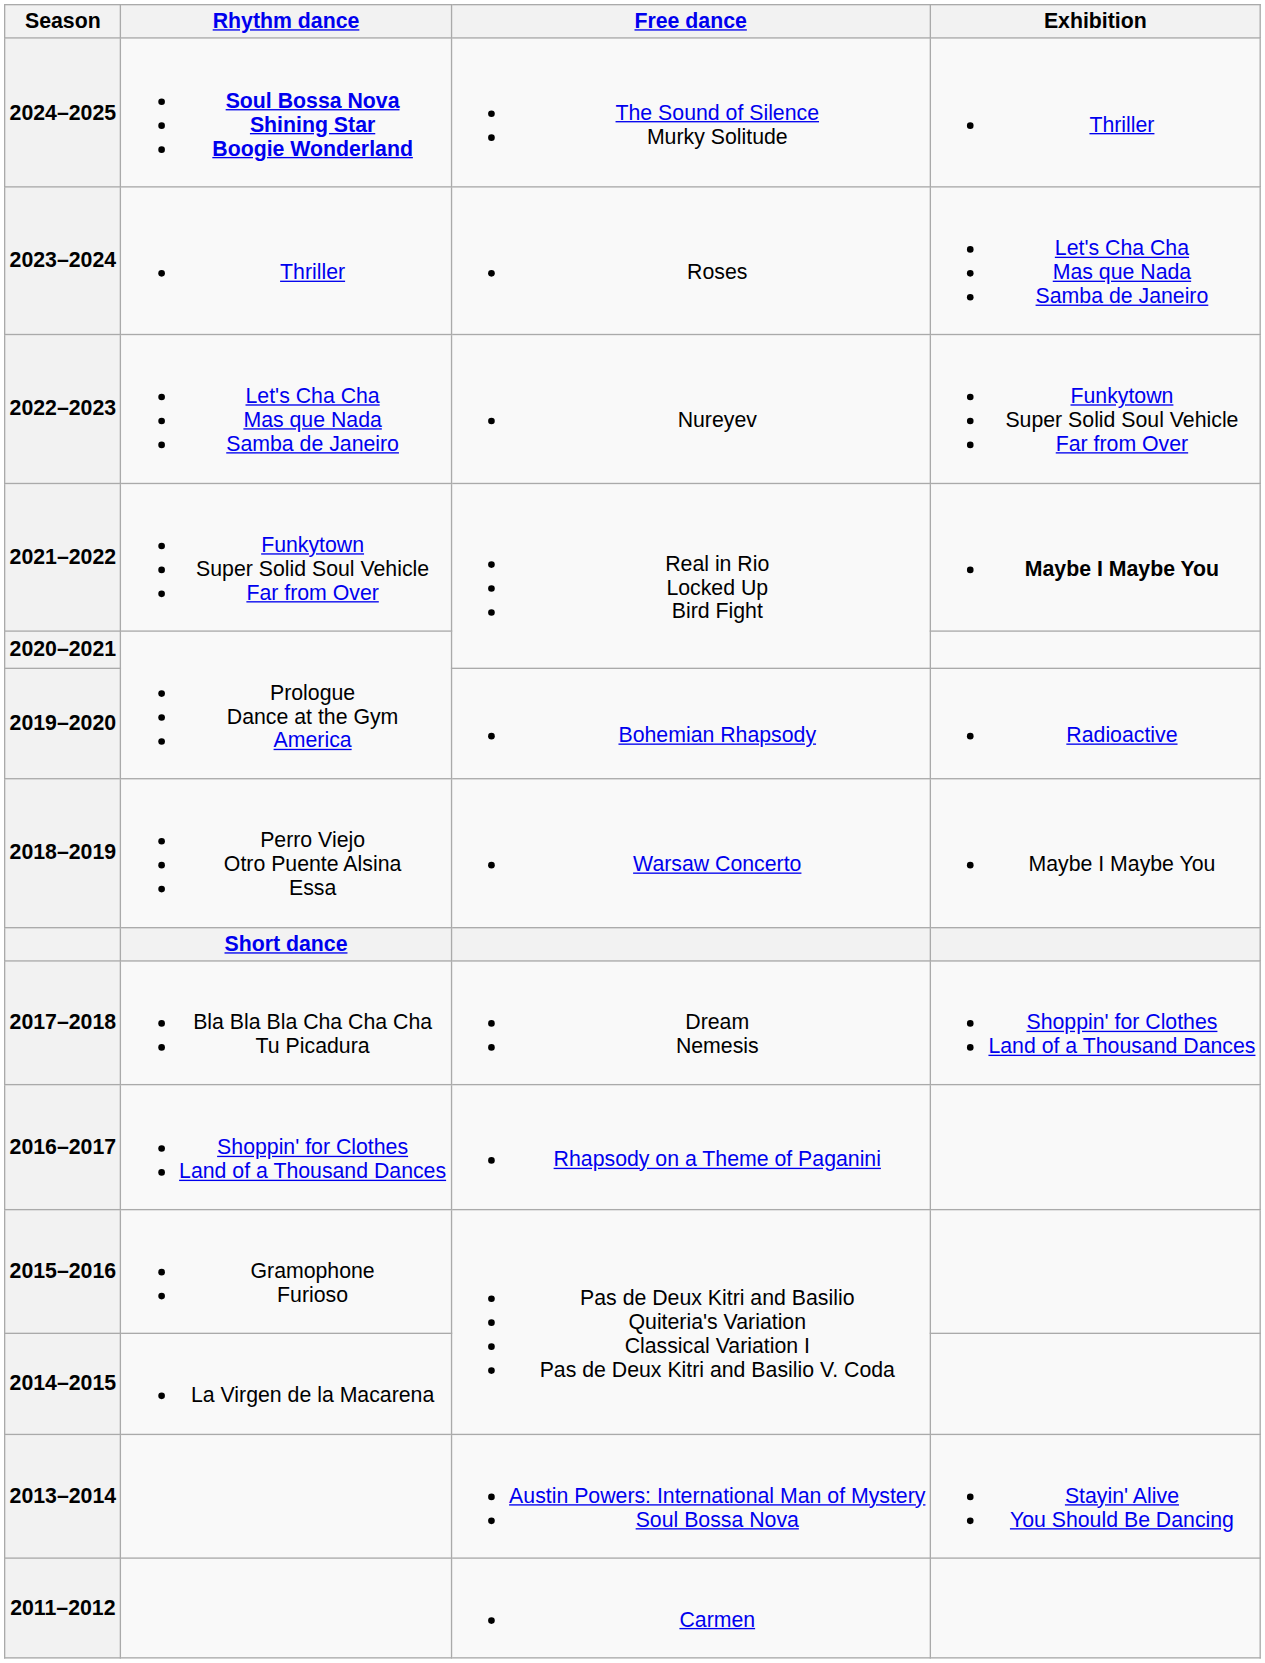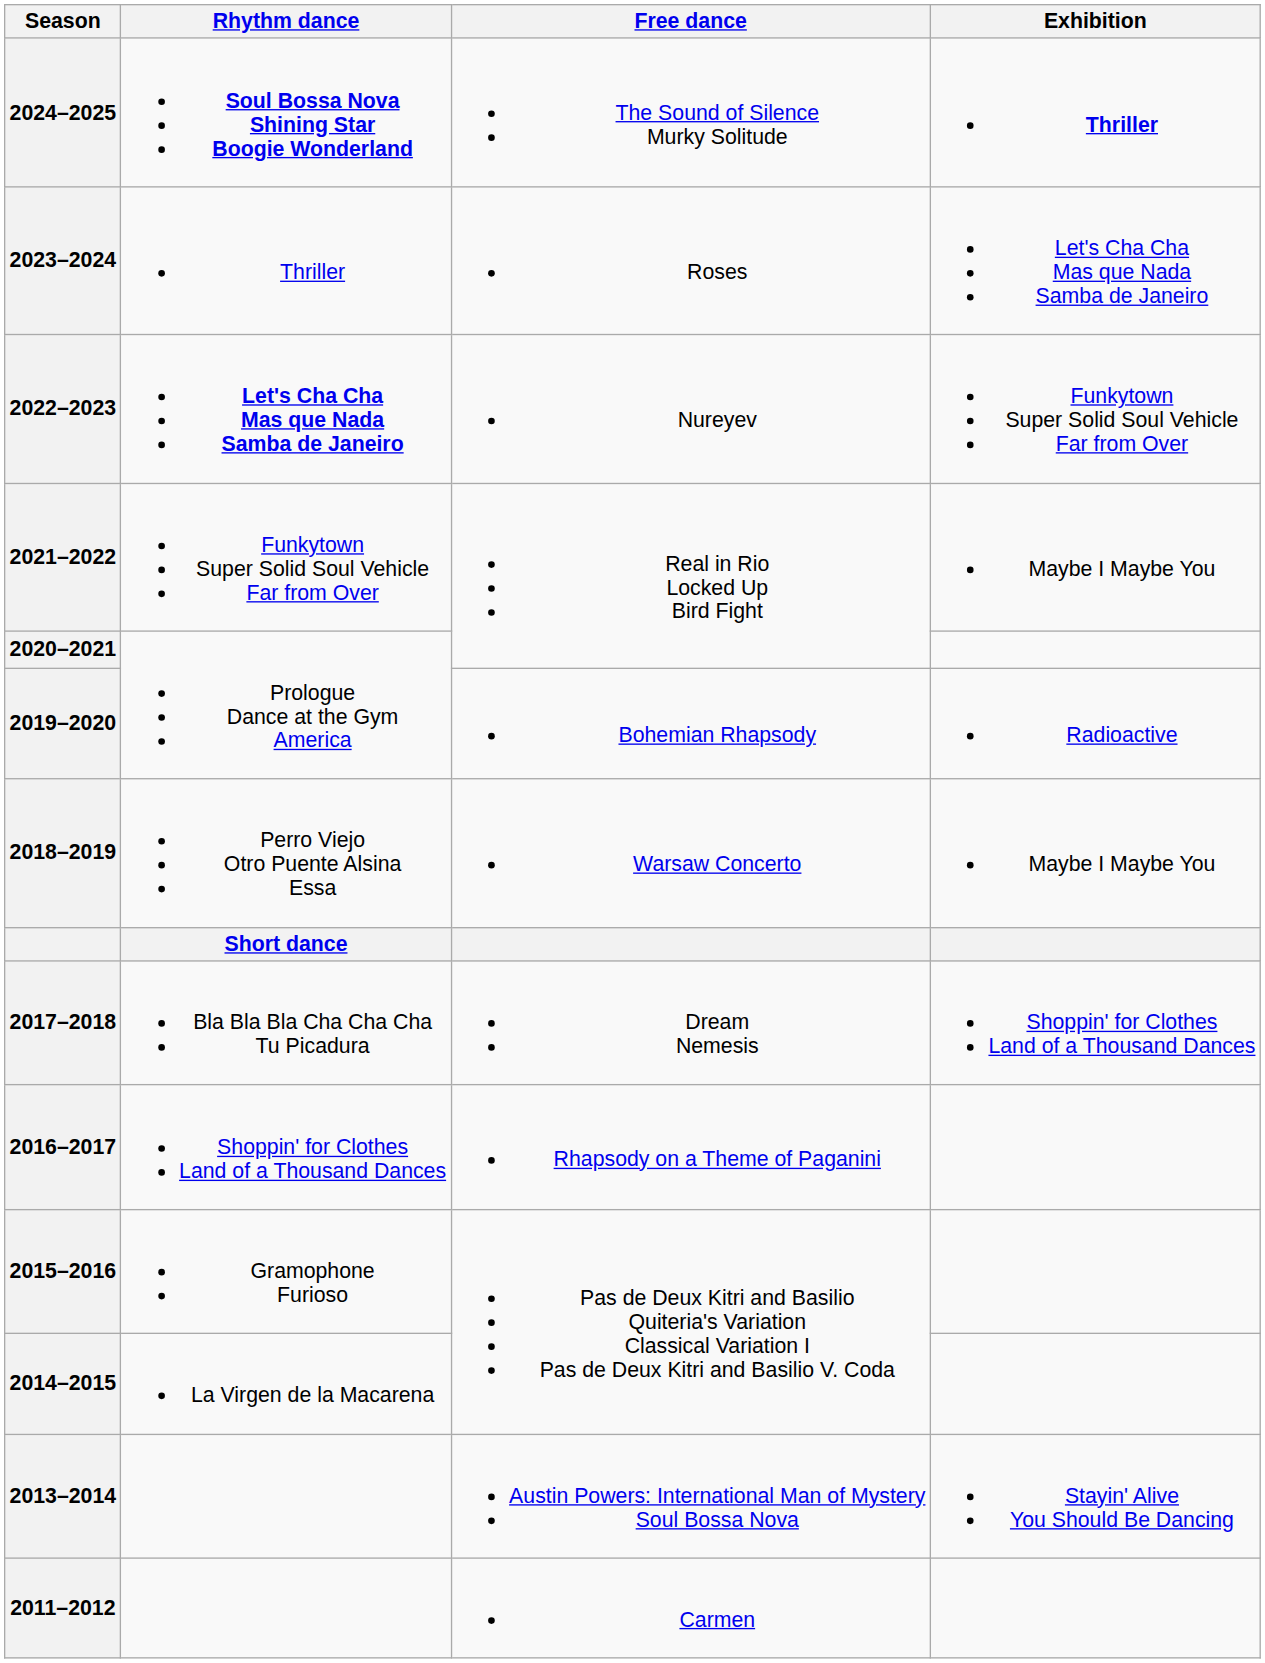(1095, 124) normal -> (1095, 124) bold
(286, 421) normal -> (286, 421) bold
(1095, 569) bold -> (1095, 569) normal
